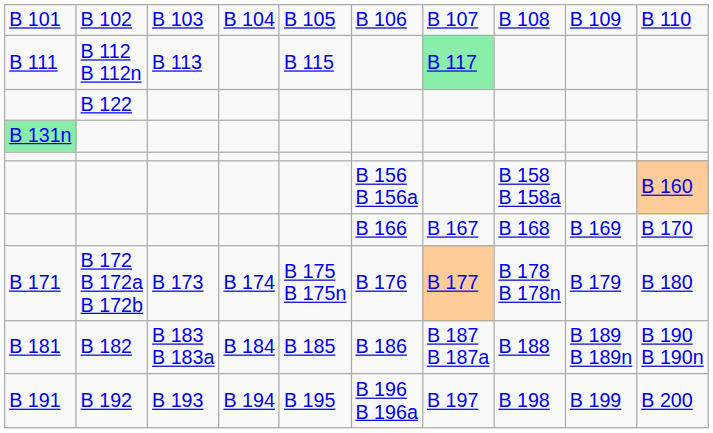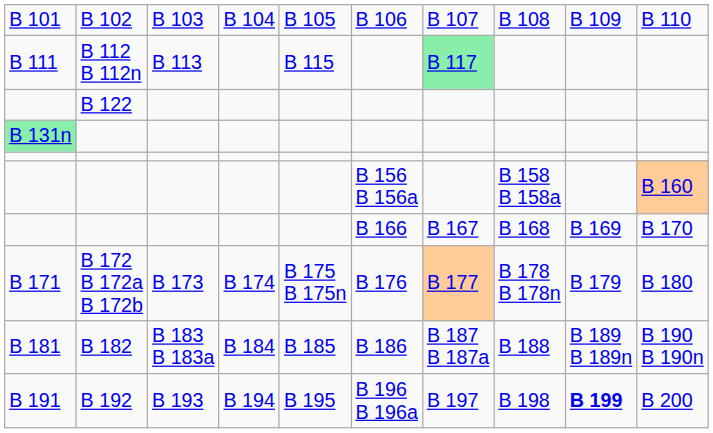(596, 400) normal -> (596, 400) bold
